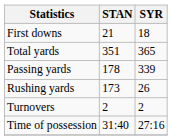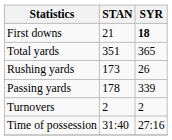(144, 32) normal -> (144, 32) bold
rows swapped: (41, 88) <-> (39, 70)
